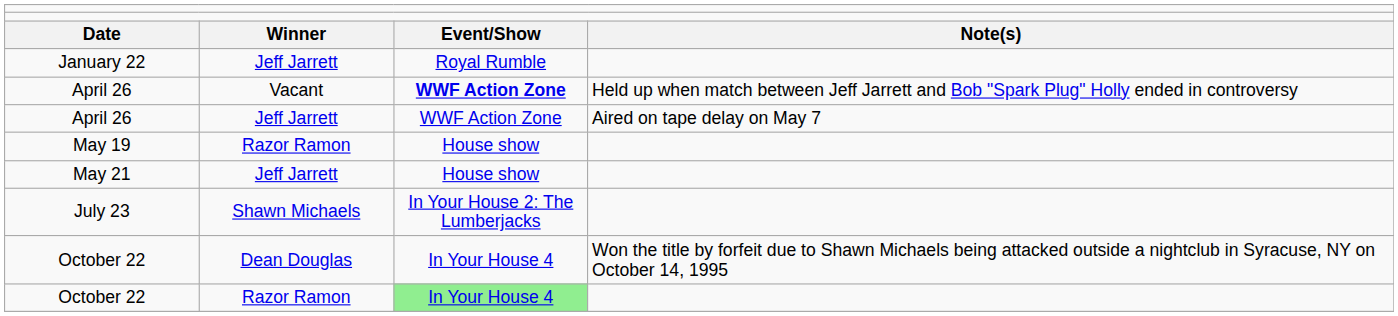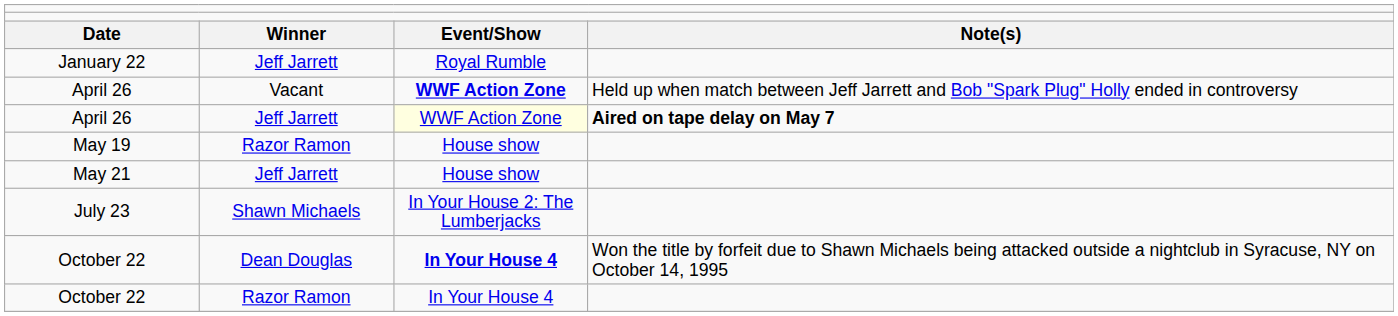(491, 118) no background -> (491, 118) lightyellow background
(707, 118) normal -> (713, 118) bold
(491, 259) normal -> (491, 259) bold
(491, 297) lightgreen background -> (491, 297) no background
